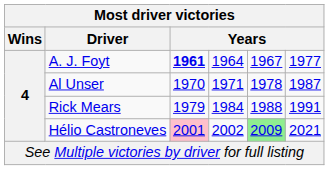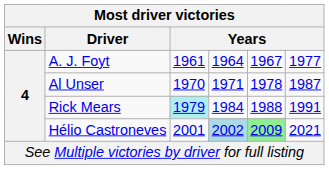(189, 61) bold -> (189, 61) normal
(189, 107) no background -> (189, 107) paleturquoise background
(189, 130) pink background -> (189, 130) no background
(228, 130) no background -> (228, 130) lightblue background
